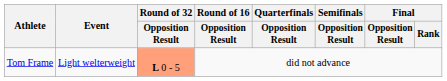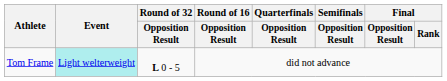(96, 62) no background -> (96, 62) paleturquoise background
(166, 68) lightsalmon background -> (166, 68) no background
